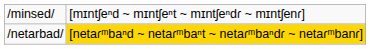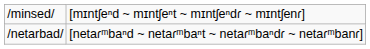(216, 34) gold background -> (216, 34) no background
